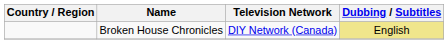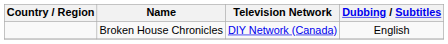(392, 30) khaki background -> (392, 30) no background
